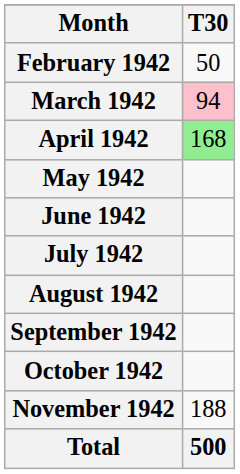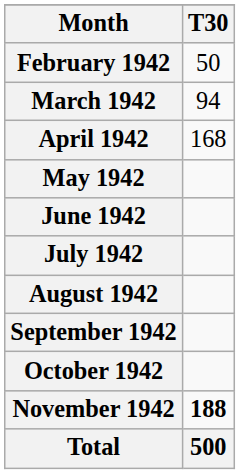(208, 100) pink background -> (208, 100) no background
(208, 139) lightgreen background -> (208, 139) no background
(208, 409) normal -> (208, 409) bold
